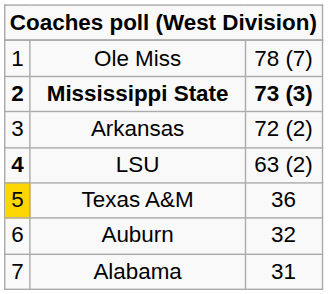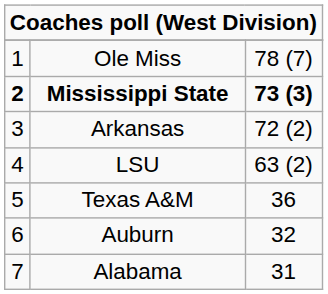(17, 164) bold -> (17, 164) normal
(17, 200) gold background -> (17, 200) no background
